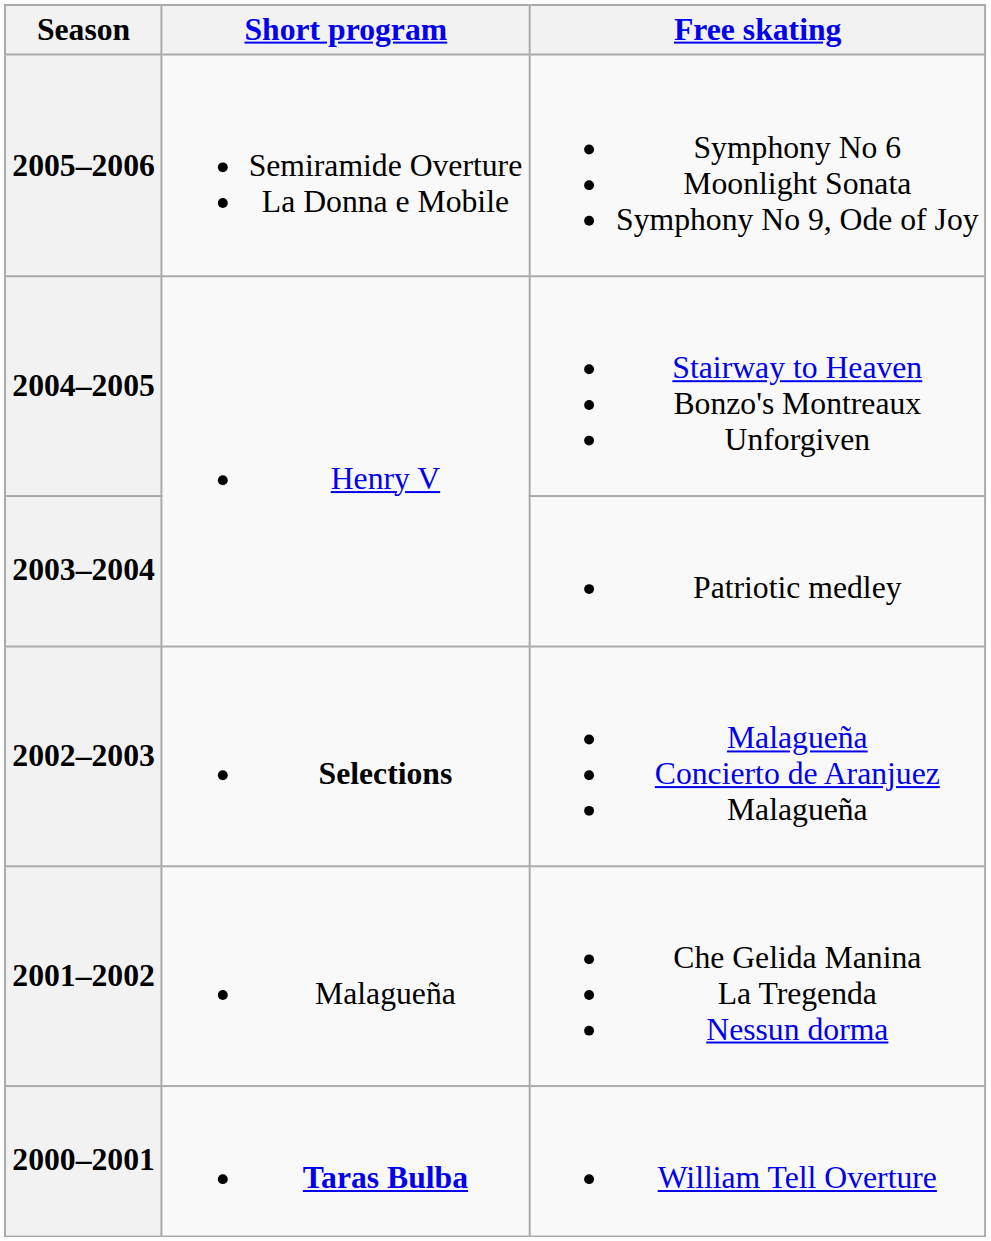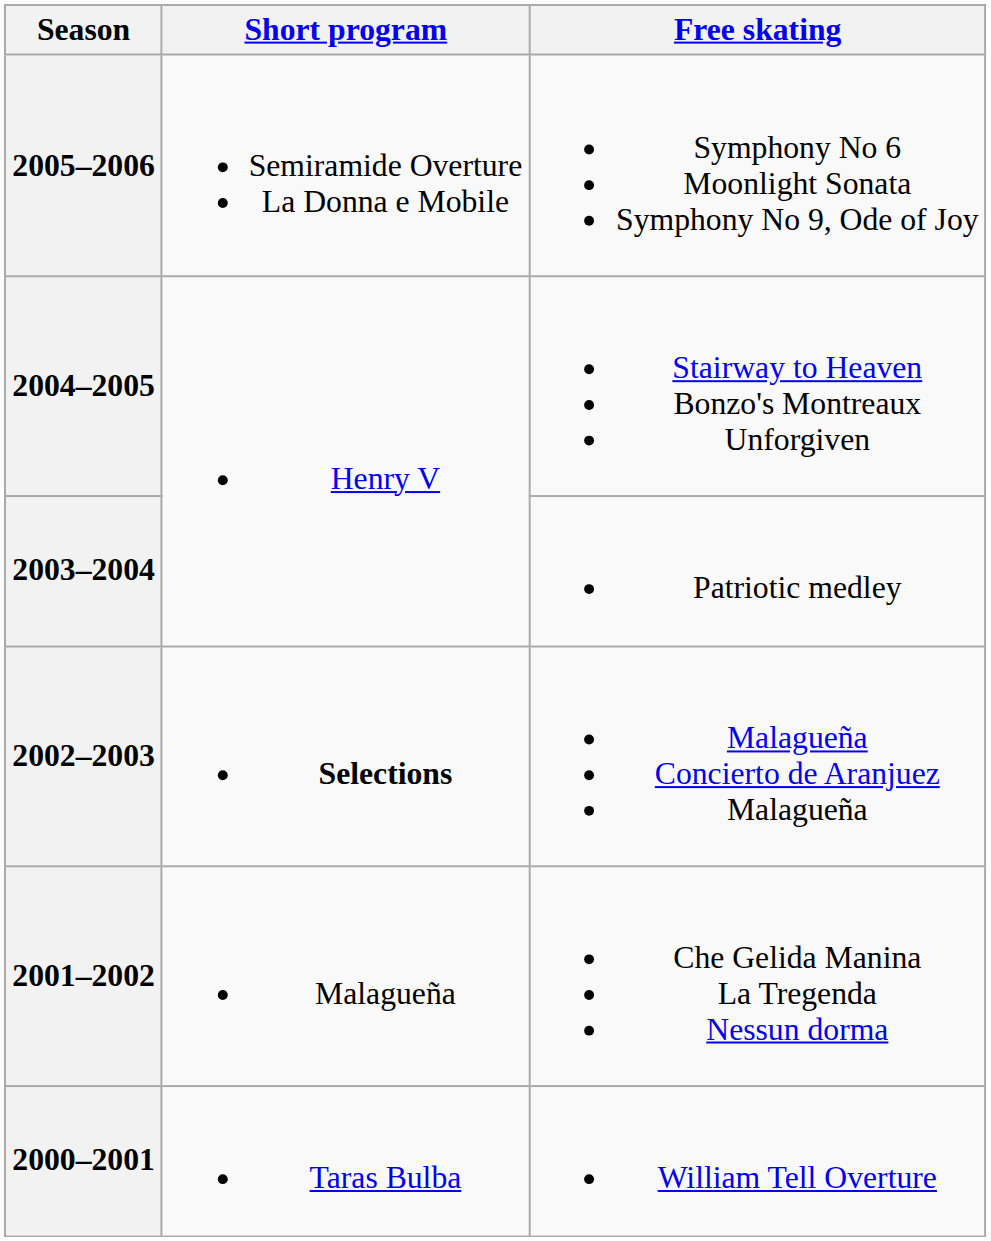(346, 1179) bold -> (346, 1179) normal
